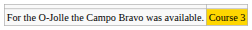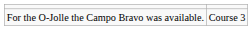(227, 17) gold background -> (227, 17) no background
